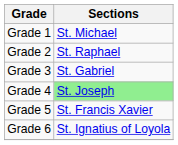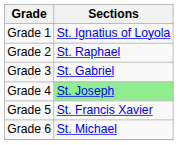(87, 33) St. Michael -> (114, 33) St. Ignatius of Loyola
(114, 129) St. Ignatius of Loyola -> (87, 129) St. Michael
